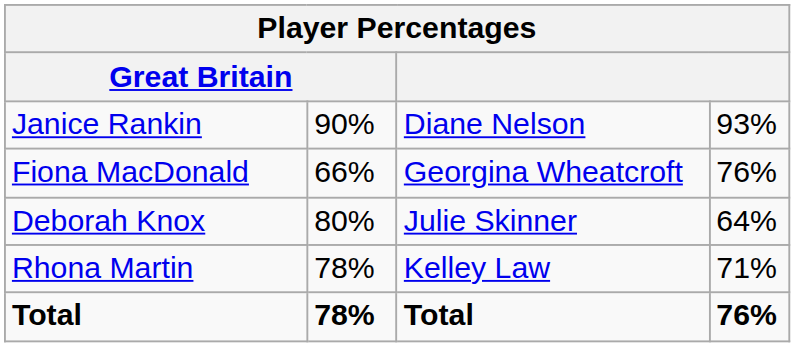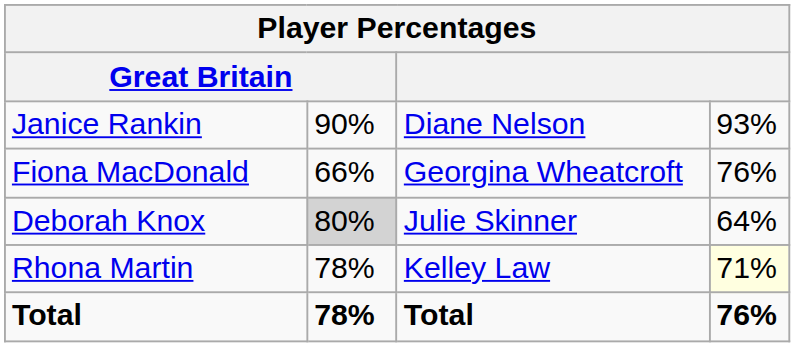(344, 220) no background -> (344, 220) lightgrey background
(747, 268) no background -> (747, 268) lightyellow background
